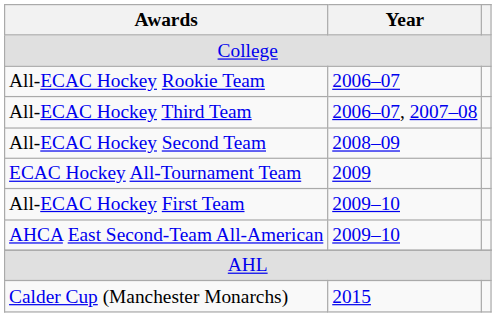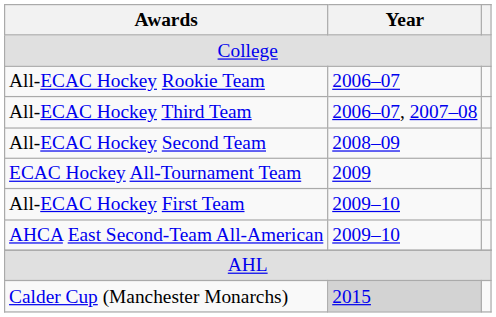(352, 296) no background -> (352, 296) lightgrey background
